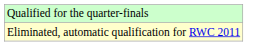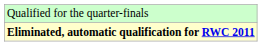(124, 31) normal -> (131, 31) bold
